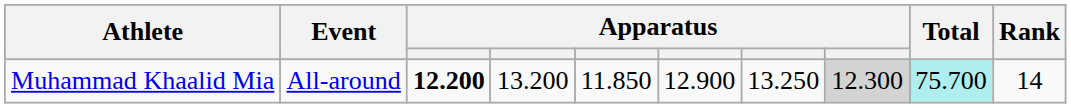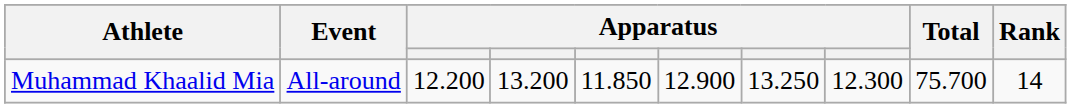(449, 81) bold -> (449, 81) normal
(867, 81) lightgrey background -> (867, 81) no background
(951, 81) paleturquoise background -> (951, 81) no background
